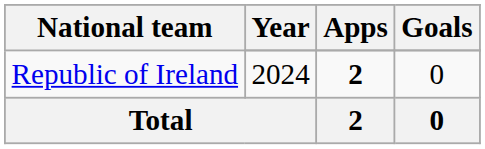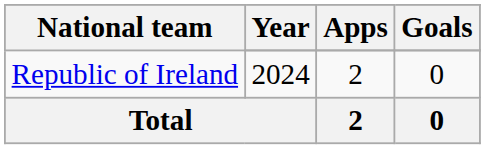(355, 73) bold -> (355, 73) normal
